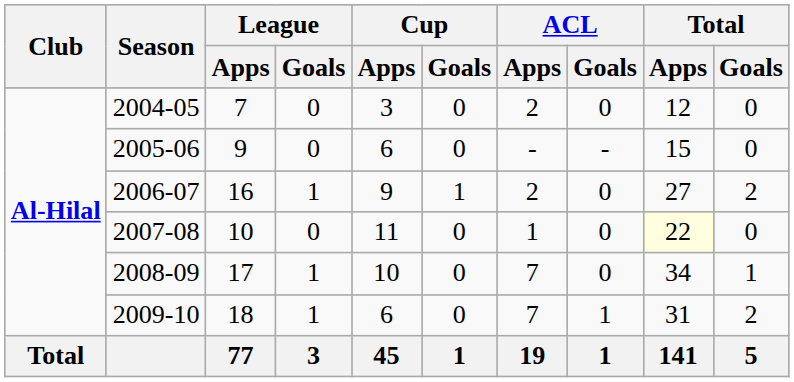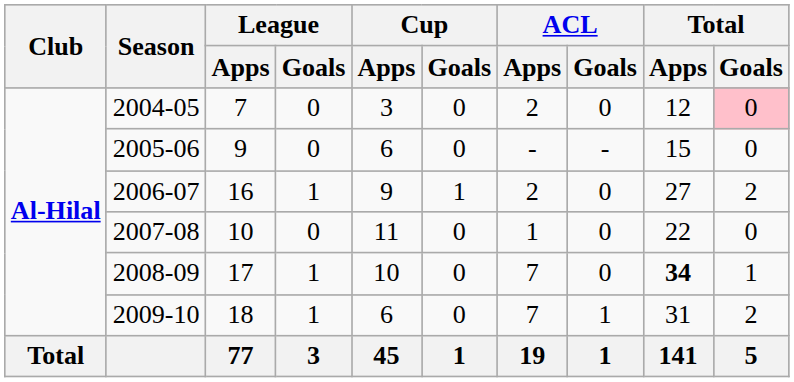(751, 107) no background -> (751, 107) pink background
(678, 231) lightyellow background -> (678, 231) no background
(678, 273) normal -> (678, 273) bold
